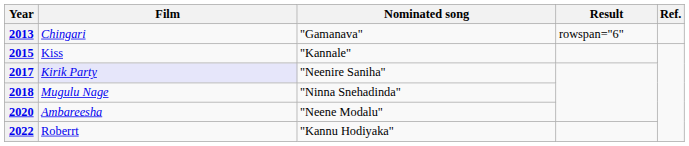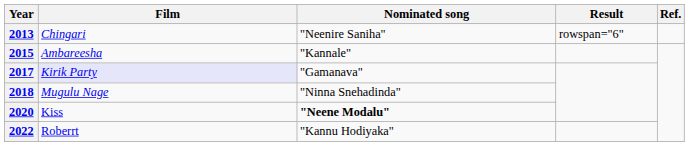(331, 33) "Gamanava" -> (343, 33) "Neenire Saniha"
(52, 53) Kiss -> (72, 53) Ambareesha
(343, 72) "Neenire Saniha" -> (331, 72) "Gamanava"
(72, 111) Ambareesha -> (52, 111) Kiss
(341, 111) normal -> (345, 111) bold
